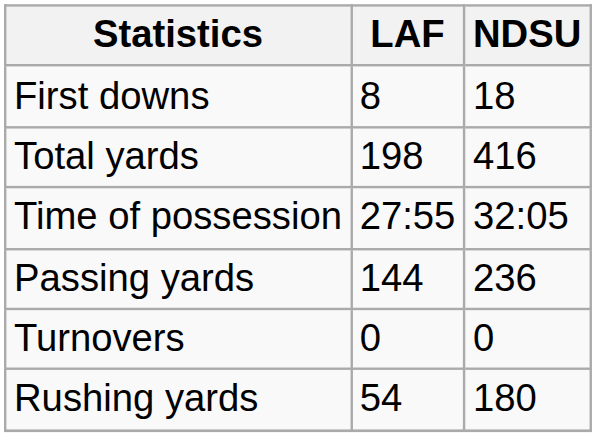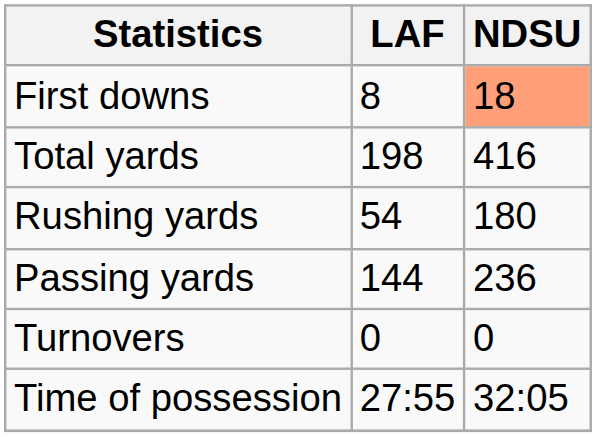(494, 95) no background -> (494, 95) lightsalmon background
rows swapped: (136, 398) <-> (178, 217)
